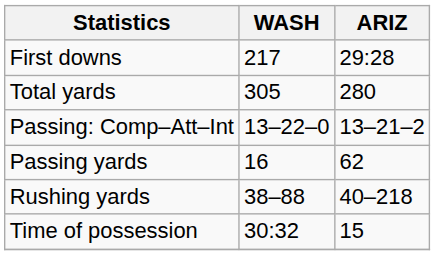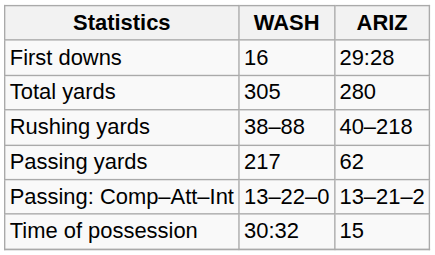(262, 57) 217 -> (256, 57) 16
rows swapped: (80, 196) <-> (122, 127)
(256, 161) 16 -> (262, 161) 217
